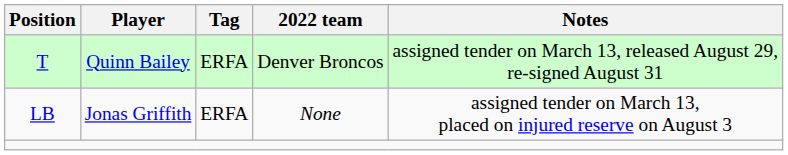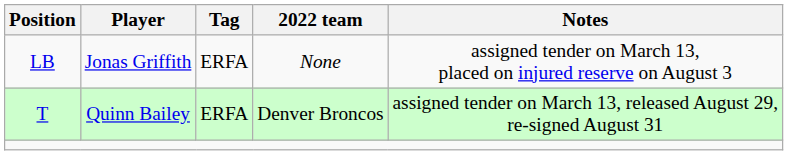rows swapped: (138, 61) <-> (138, 113)
